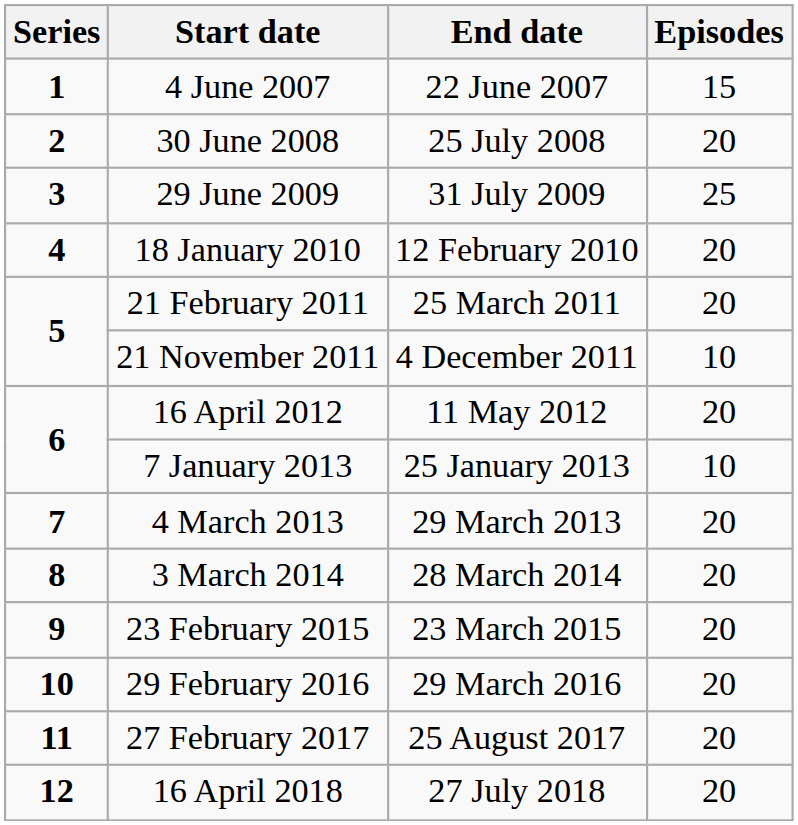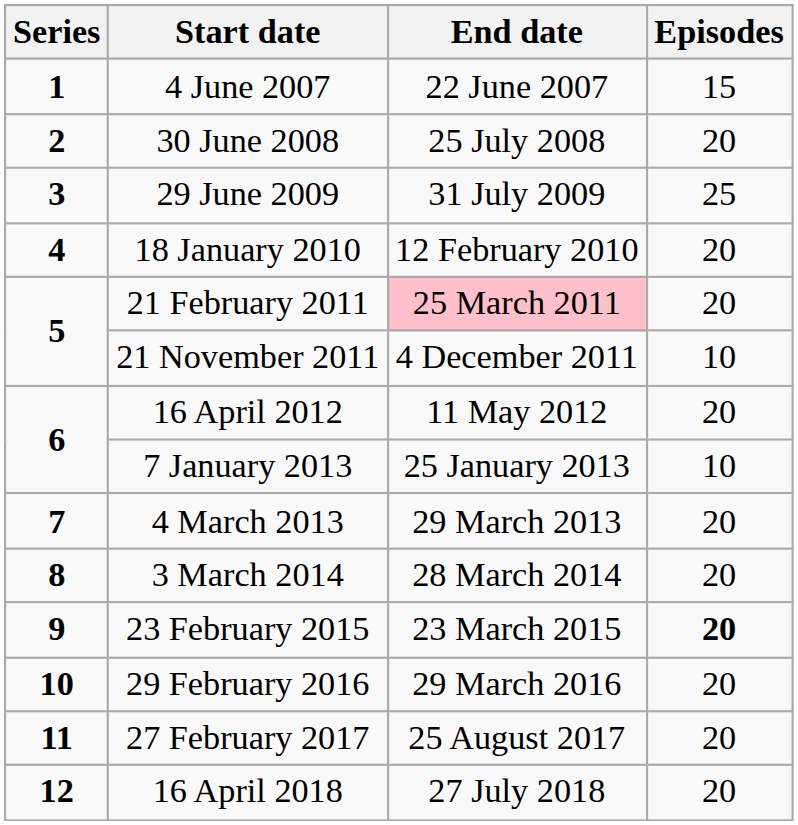(517, 303) no background -> (517, 303) pink background
(719, 628) normal -> (719, 628) bold
